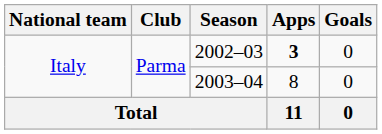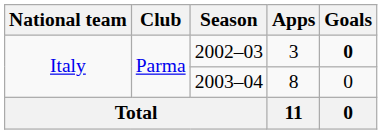(294, 50) bold -> (294, 50) normal
(348, 50) normal -> (348, 50) bold
